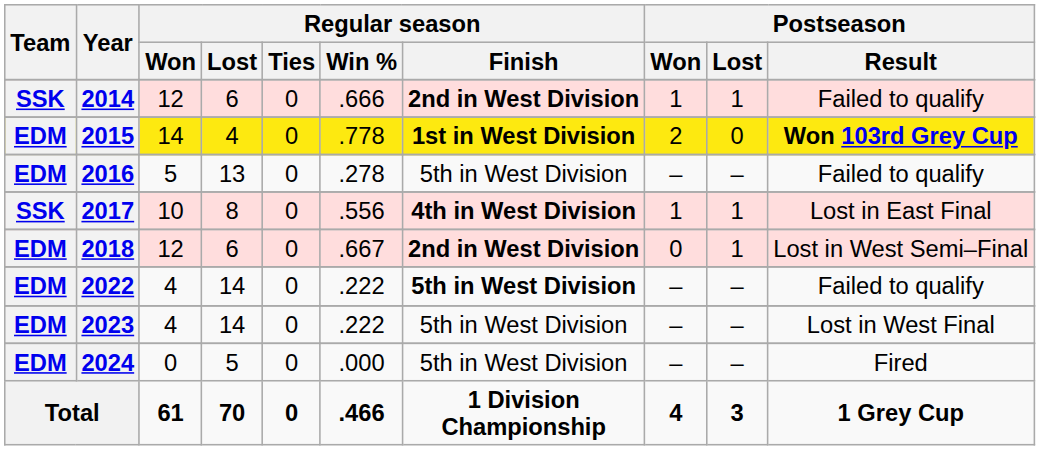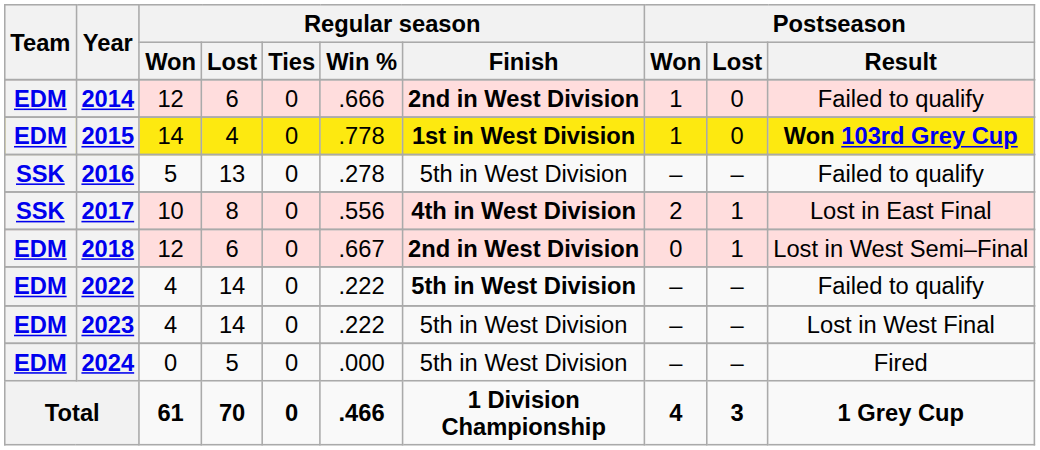(40, 99) SSK -> (40, 99) EDM
(737, 99) 1 -> (737, 99) 0
(676, 136) 2 -> (676, 136) 1
(40, 174) EDM -> (40, 174) SSK
(676, 211) 1 -> (676, 211) 2
